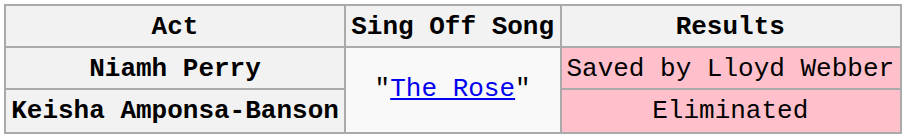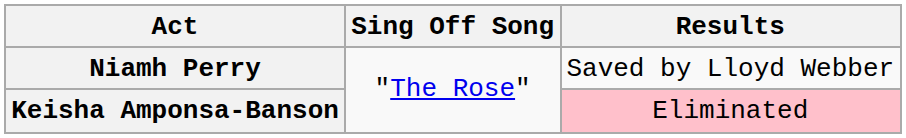(730, 69) pink background -> (730, 69) no background
